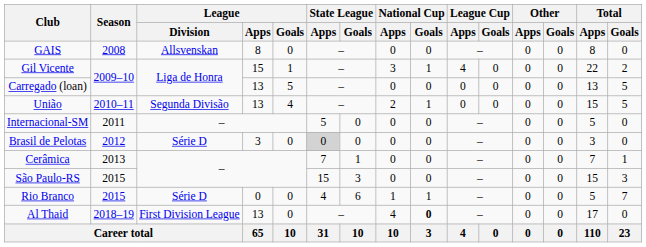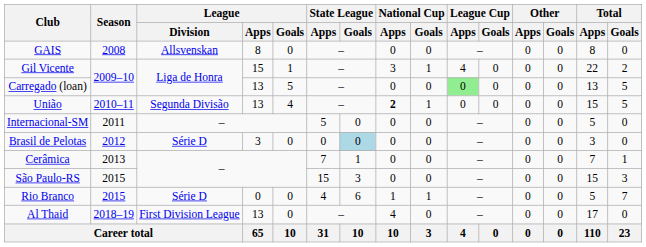(463, 86) no background -> (463, 86) lightgreen background
(393, 104) normal -> (393, 104) bold
(323, 141) lightgrey background -> (323, 141) no background
(358, 141) no background -> (358, 141) lightblue background
(429, 214) bold -> (429, 214) normal
